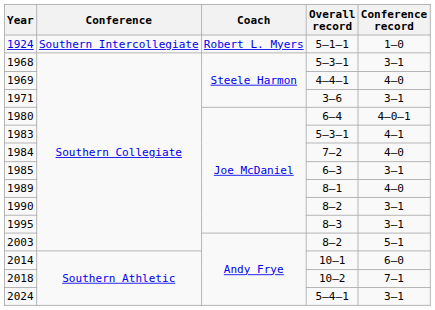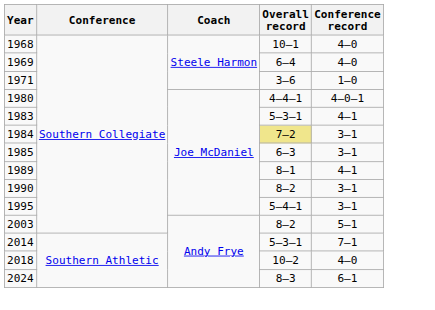- row: (20, 44)
(332, 62) 5–3–1 -> (286, 44) 10–1
(394, 62) 3–1 -> (347, 44) 4–0
(332, 80) 4–4–1 -> (286, 62) 6–4
(394, 98) 3–1 -> (347, 80) 1–0
(332, 116) 6–4 -> (286, 98) 4–4–1
(332, 152) no background -> (286, 134) khaki background
(394, 152) 4–0 -> (347, 134) 3–1
(394, 188) 4–0 -> (347, 170) 4–1
(332, 224) 8–3 -> (286, 206) 5–4–1
(332, 260) 10–1 -> (286, 242) 5–3–1
(394, 260) 6–0 -> (347, 242) 7–1
(394, 278) 7–1 -> (347, 260) 4–0
(332, 296) 5–4–1 -> (286, 278) 8–3
(394, 296) 3–1 -> (347, 278) 6–1
